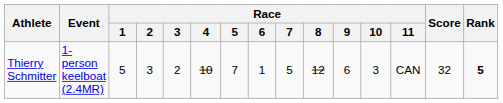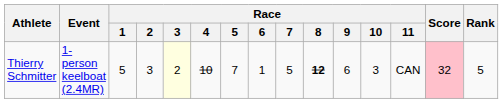(177, 70) no background -> (177, 70) lightyellow background
(318, 70) normal -> (318, 70) bold
(444, 70) no background -> (444, 70) pink background
(480, 70) bold -> (480, 70) normal
